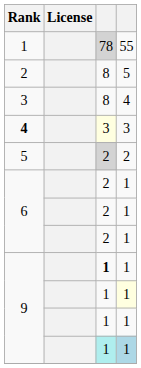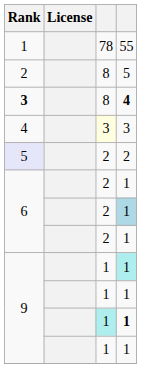(106, 45) lightgrey background -> (106, 45) no background
(24, 101) normal -> (24, 101) bold
(127, 101) normal -> (127, 101) bold
(24, 128) bold -> (24, 128) normal
(24, 156) no background -> (24, 156) lavender background
(106, 156) lightgrey background -> (106, 156) no background
(127, 211) no background -> (127, 211) lightblue background
(106, 266) bold -> (106, 266) normal
(127, 266) no background -> (127, 266) paleturquoise background
(127, 294) lightyellow background -> (127, 294) no background
(106, 322) no background -> (106, 322) paleturquoise background
(127, 322) normal -> (127, 322) bold
(106, 349) paleturquoise background -> (106, 349) no background
(127, 349) lightblue background -> (127, 349) no background
